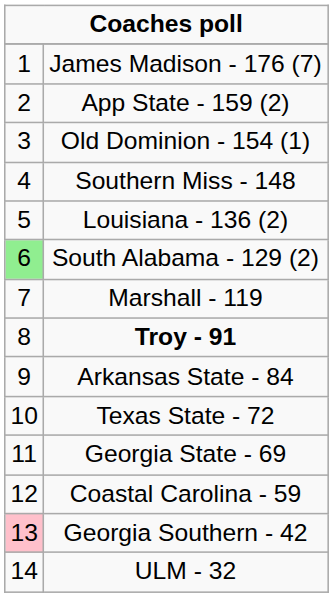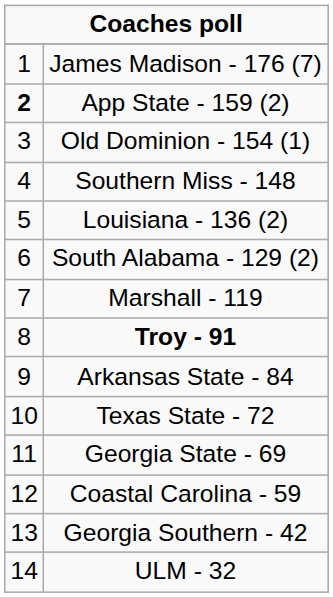(24, 102) normal -> (24, 102) bold
(24, 259) lightgreen background -> (24, 259) no background
(24, 532) pink background -> (24, 532) no background
